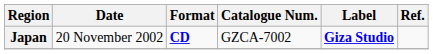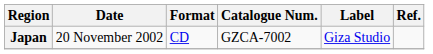(180, 37) bold -> (179, 37) normal
(359, 37) bold -> (357, 37) normal
